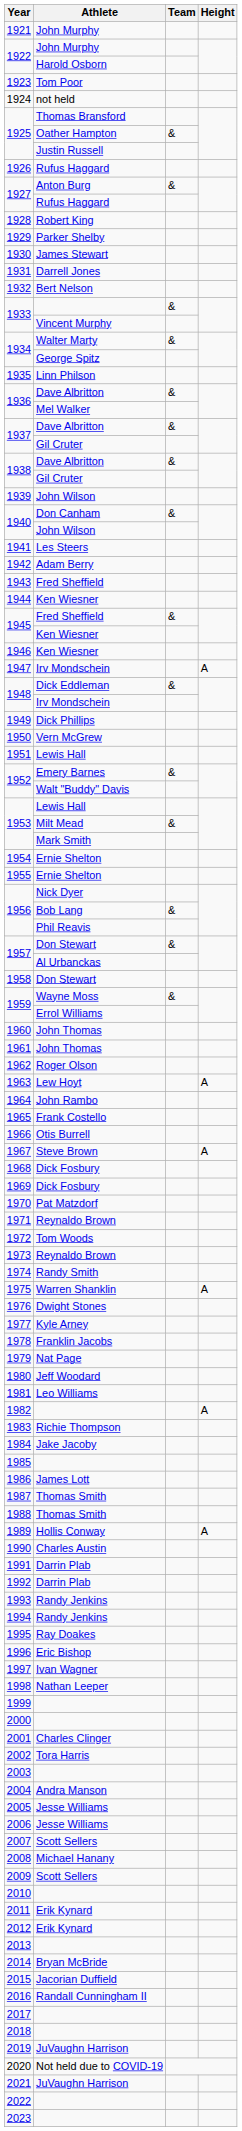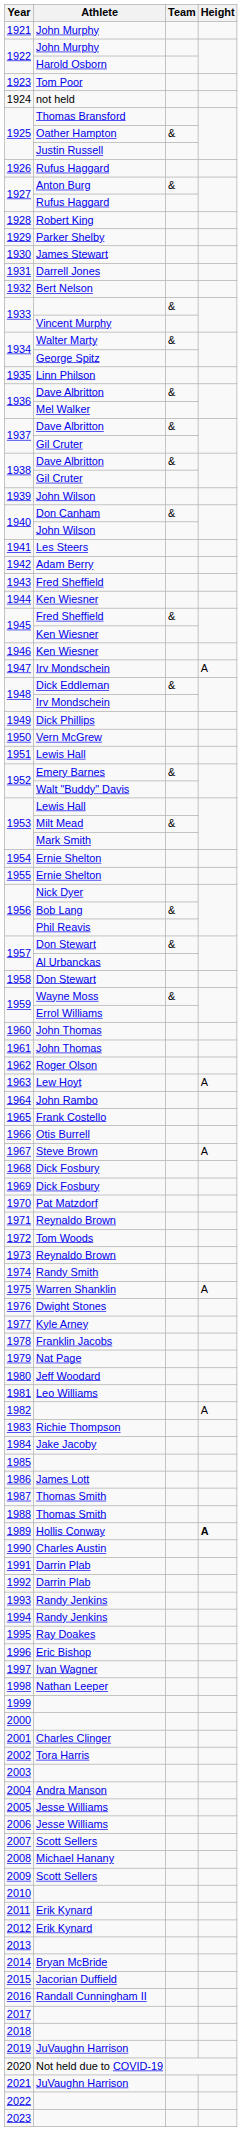(204, 1531) normal -> (205, 1531) bold
